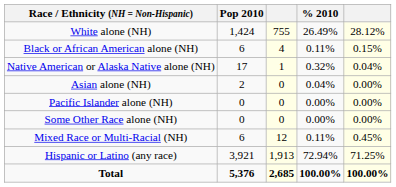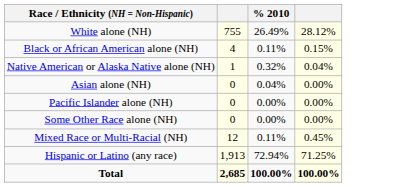- column: (242, 13)
